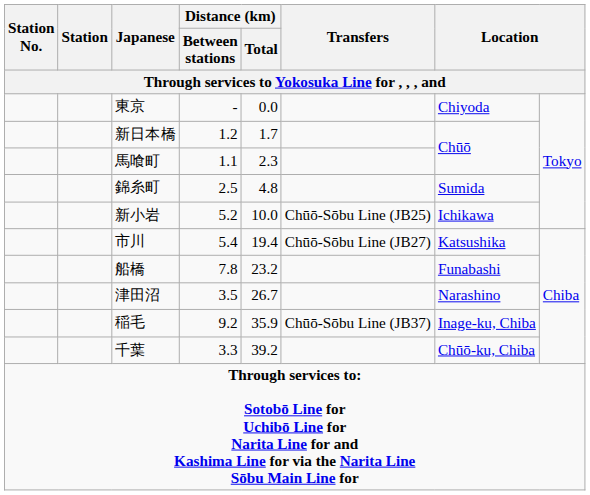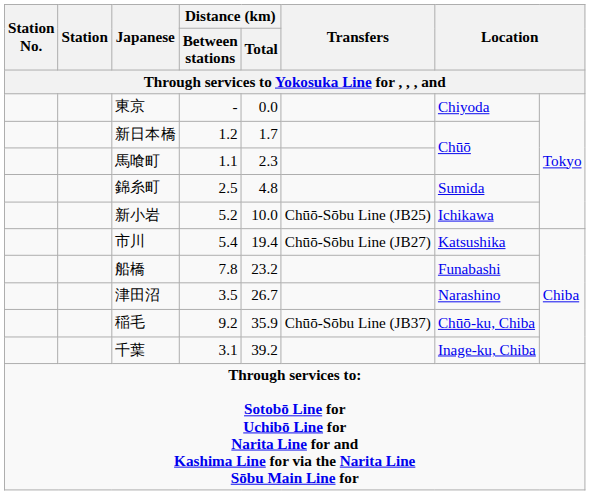(487, 323) Inage-ku, Chiba -> (486, 323) Chūō-ku, Chiba
(228, 350) 3.3 -> (228, 350) 3.1
(486, 350) Chūō-ku, Chiba -> (487, 350) Inage-ku, Chiba
